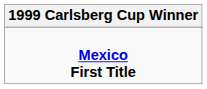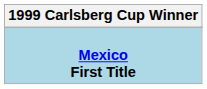(103, 63) no background -> (103, 63) lightblue background
